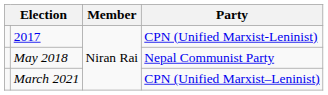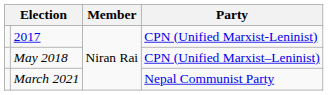(209, 57) Nepal Communist Party -> (232, 57) CPN (Unified Marxist–Leninist)
(232, 79) CPN (Unified Marxist–Leninist) -> (209, 79) Nepal Communist Party
